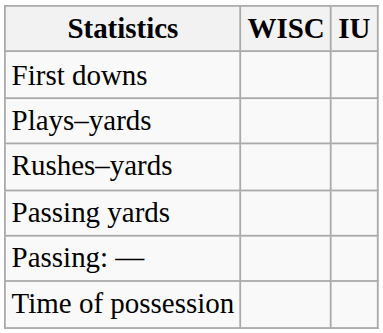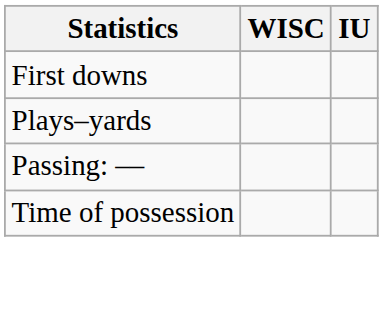- row: (92, 166)
- row: (91, 212)
